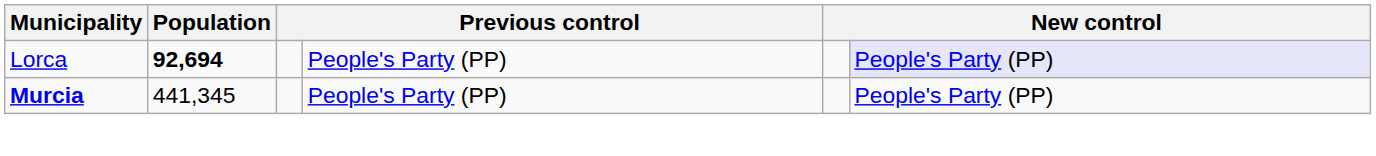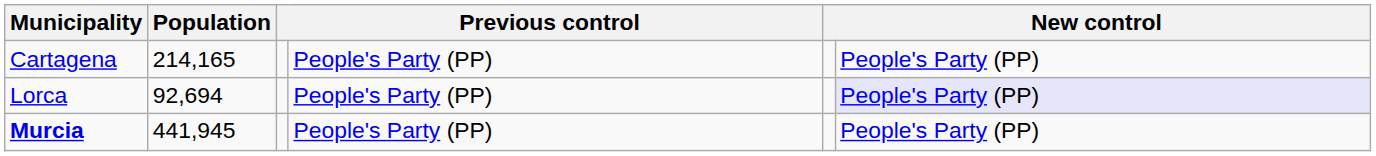+ row: (63, 58)
(188, 58) bold -> (188, 95) normal
(194, 95) 441,345 -> (194, 131) 441,945
